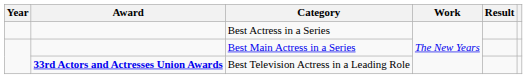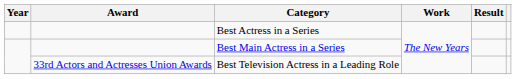(128, 64) bold -> (123, 64) normal
